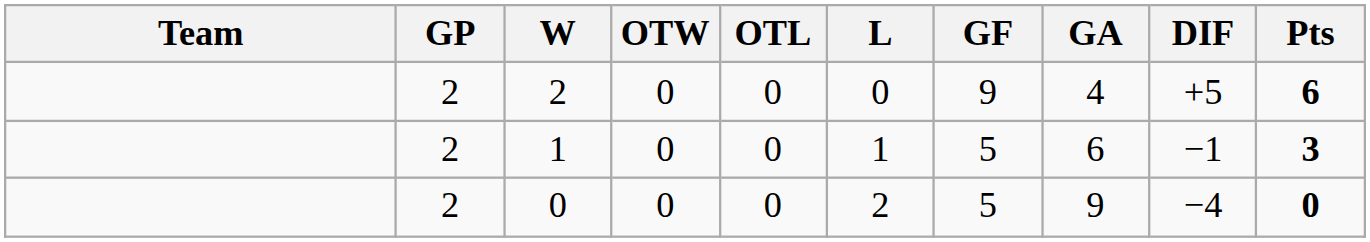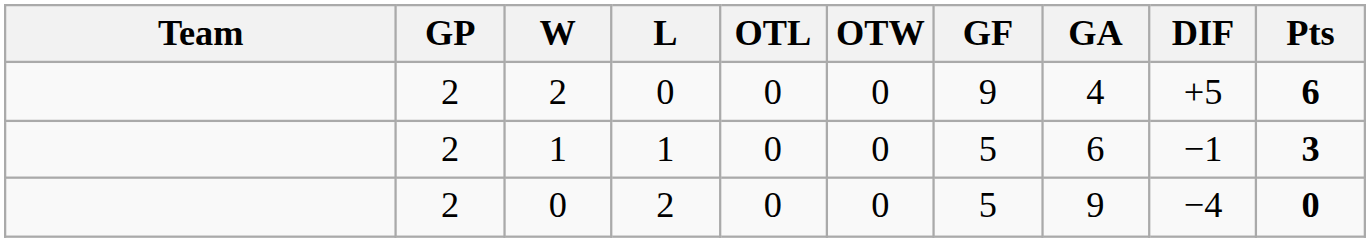columns swapped: (665, 33) <-> (880, 33)
